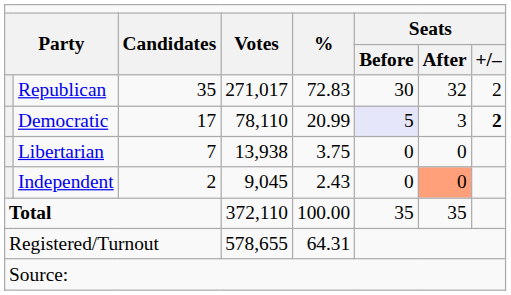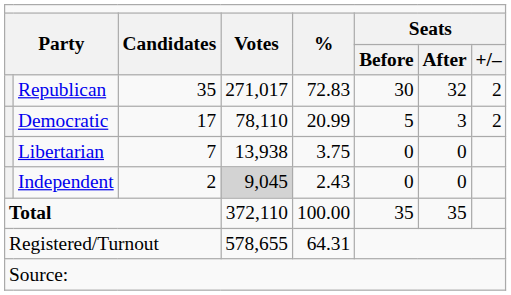(409, 120) lavender background -> (409, 120) no background
(497, 120) bold -> (497, 120) normal
(266, 182) no background -> (266, 182) lightgrey background
(462, 182) lightsalmon background -> (462, 182) no background
